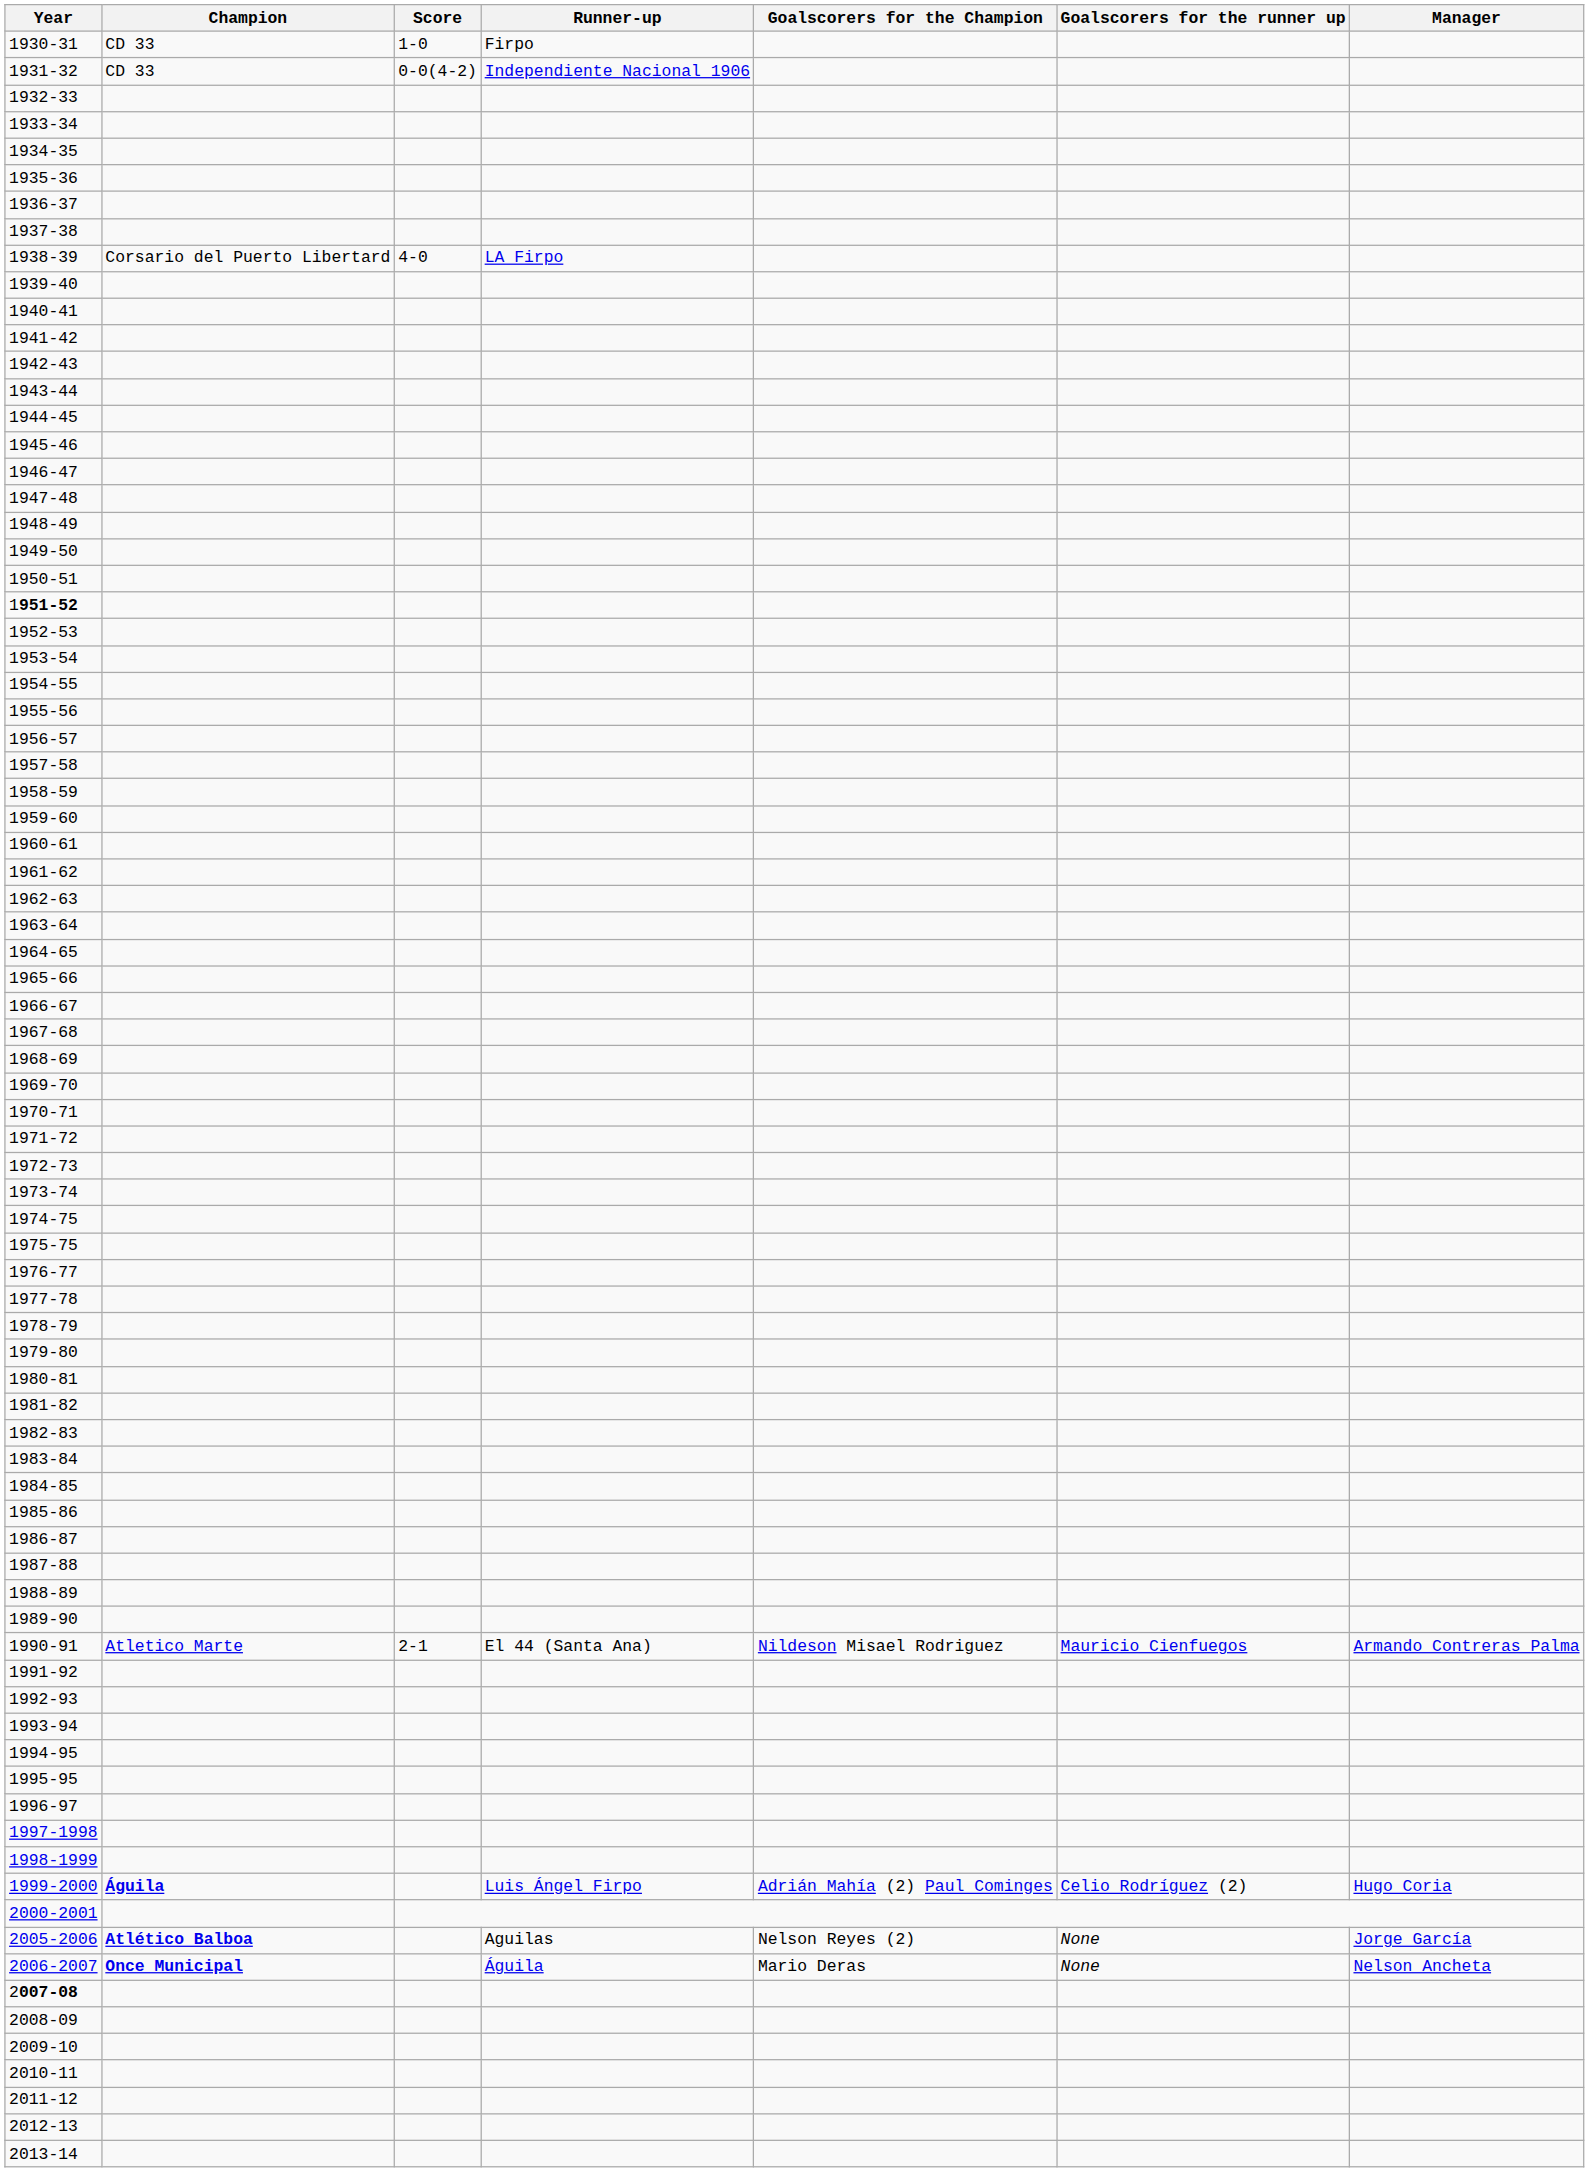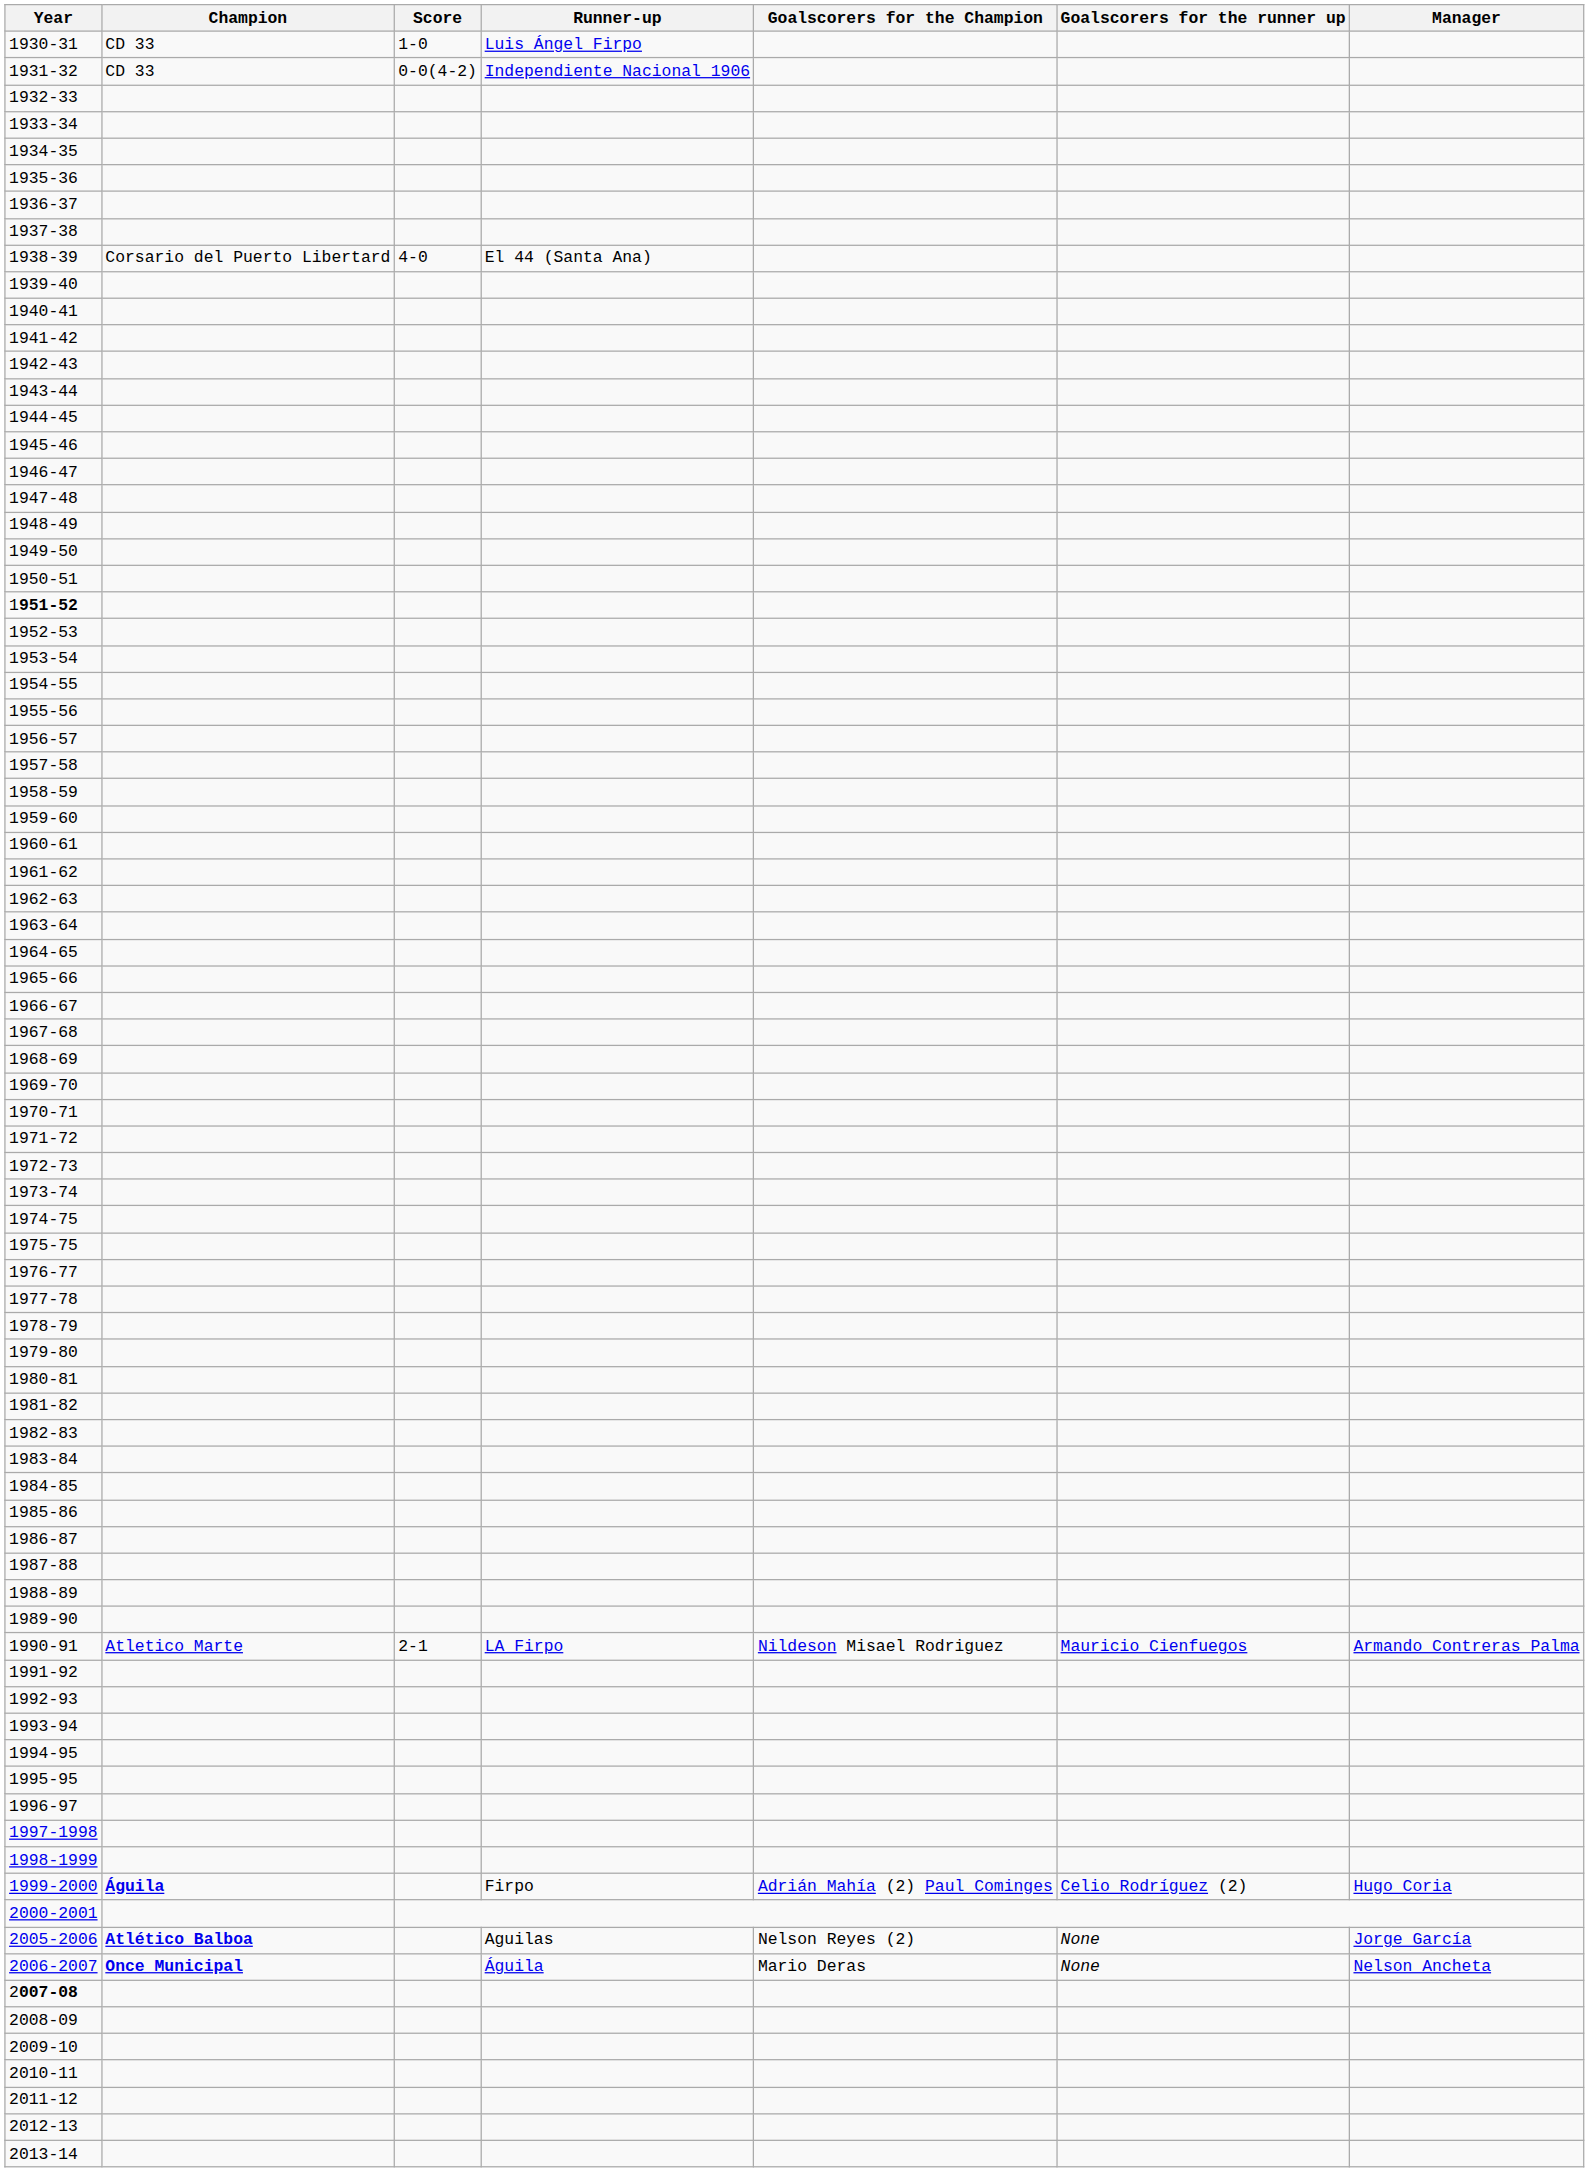(509, 45) Firpo -> (563, 45) Luis Ángel Firpo
(524, 258) LA Firpo -> (568, 258) El 44 (Santa Ana)
(568, 1646) El 44 (Santa Ana) -> (524, 1646) LA Firpo
(563, 1887) Luis Ángel Firpo -> (509, 1887) Firpo
